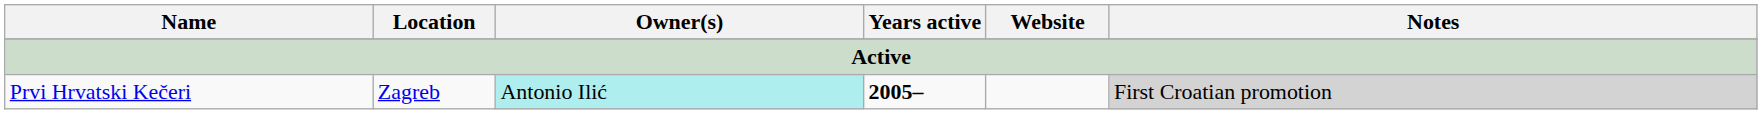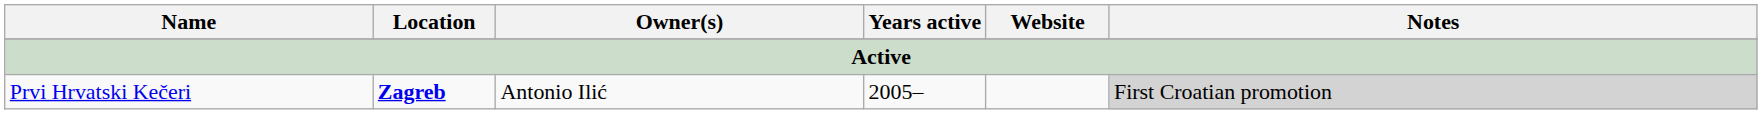(409, 91) normal -> (412, 91) bold
(554, 91) paleturquoise background -> (554, 91) no background
(896, 91) bold -> (896, 91) normal
